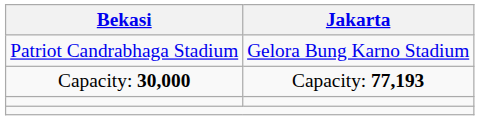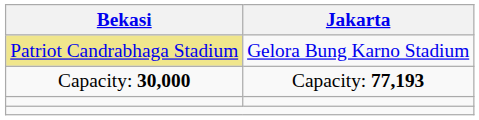(124, 50) no background -> (124, 50) khaki background
